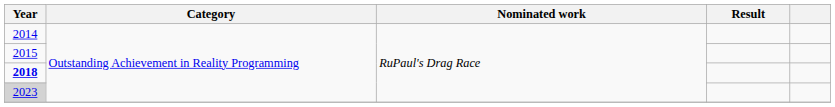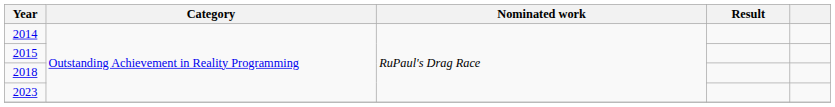(25, 72) bold -> (25, 72) normal
(25, 92) lightgrey background -> (25, 92) no background
